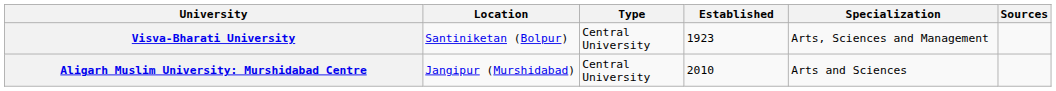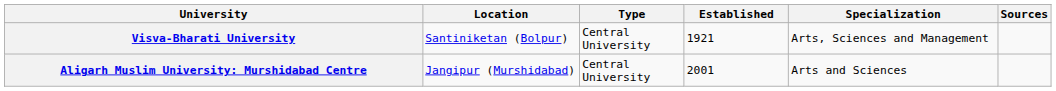(700, 39) 1923 -> (700, 39) 1921
(700, 70) 2010 -> (700, 70) 2001
